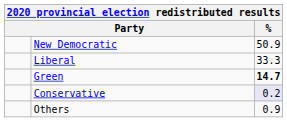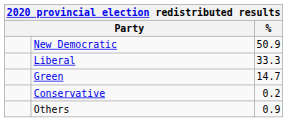(268, 77) bold -> (268, 77) normal
(271, 93) lavender background -> (271, 93) no background
